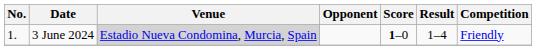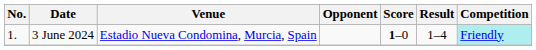(208, 34) lightgrey background -> (208, 34) no background
(482, 34) no background -> (482, 34) paleturquoise background
